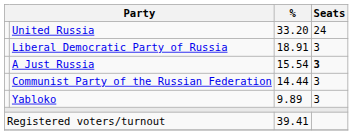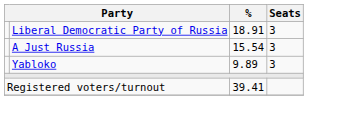- row: (53, 30)
(317, 64) bold -> (272, 47) normal
- row: (142, 82)
